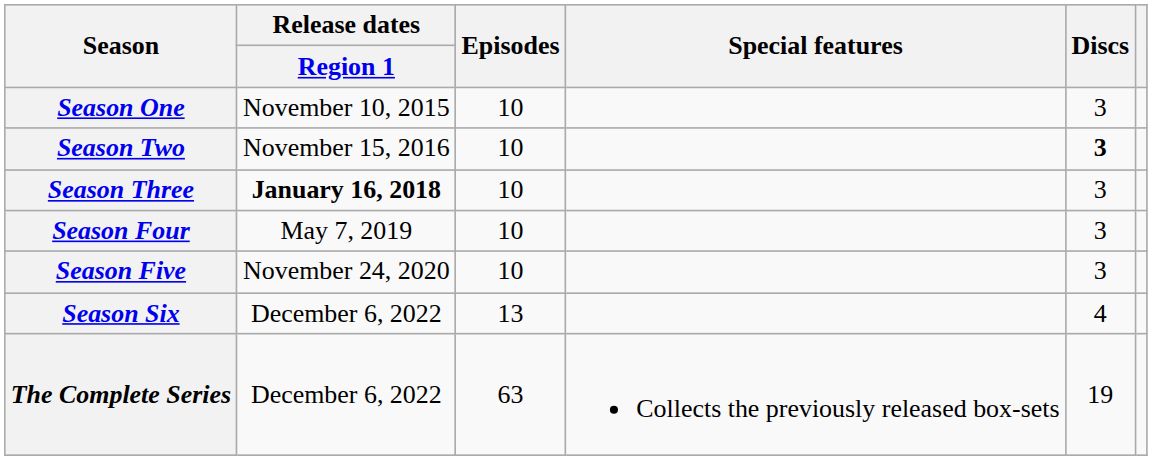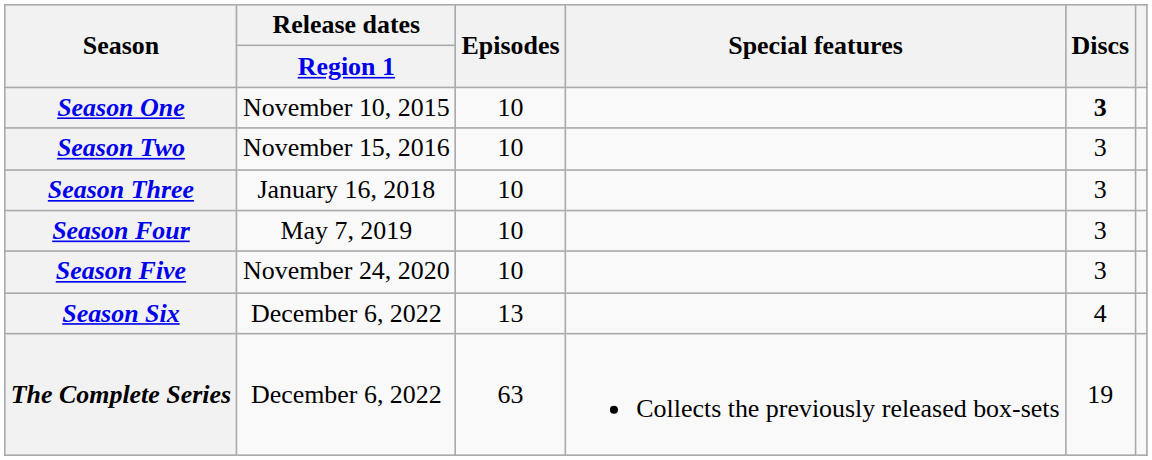(1100, 107) normal -> (1100, 107) bold
(1100, 148) bold -> (1100, 148) normal
(346, 189) bold -> (346, 189) normal
